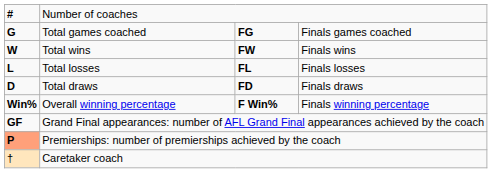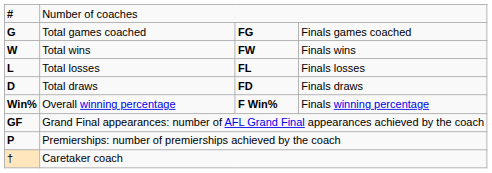(11, 140) lightsalmon background -> (11, 140) no background
